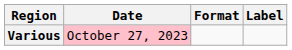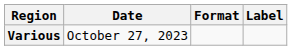(127, 35) pink background -> (127, 35) no background
